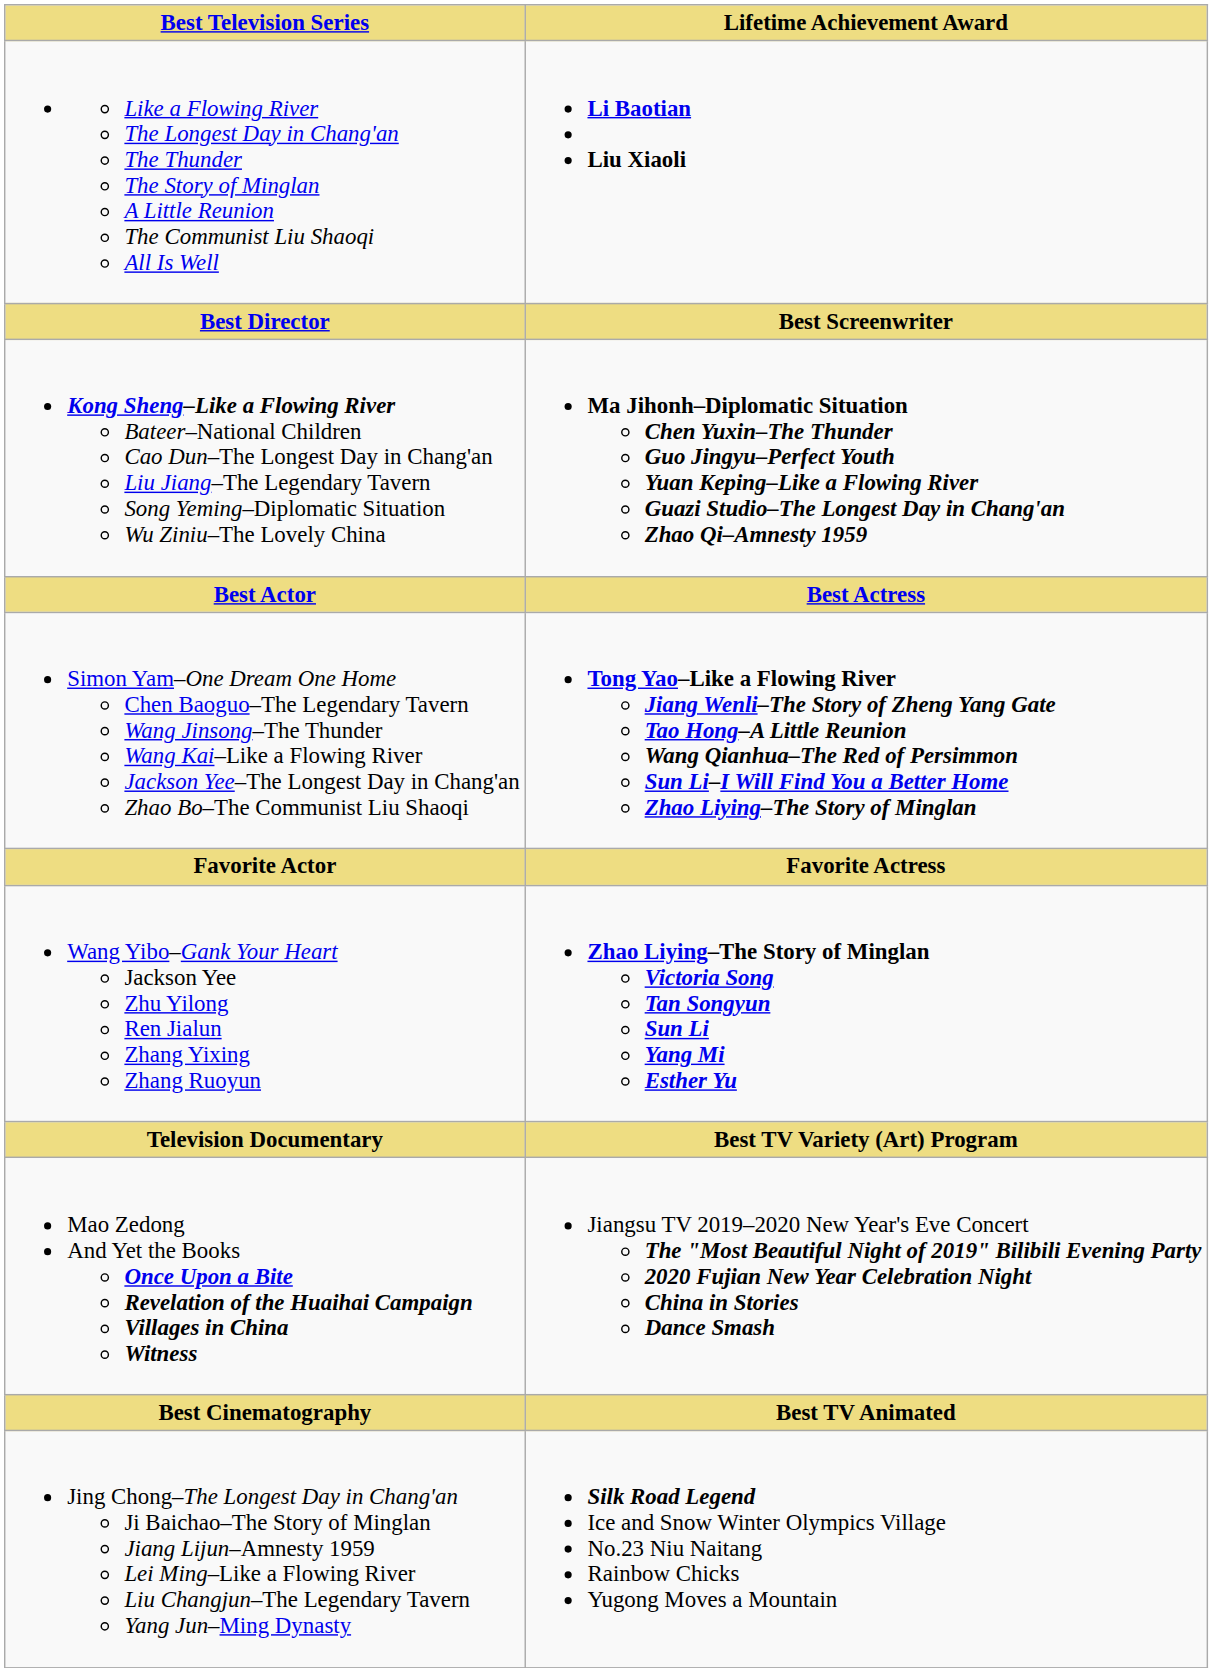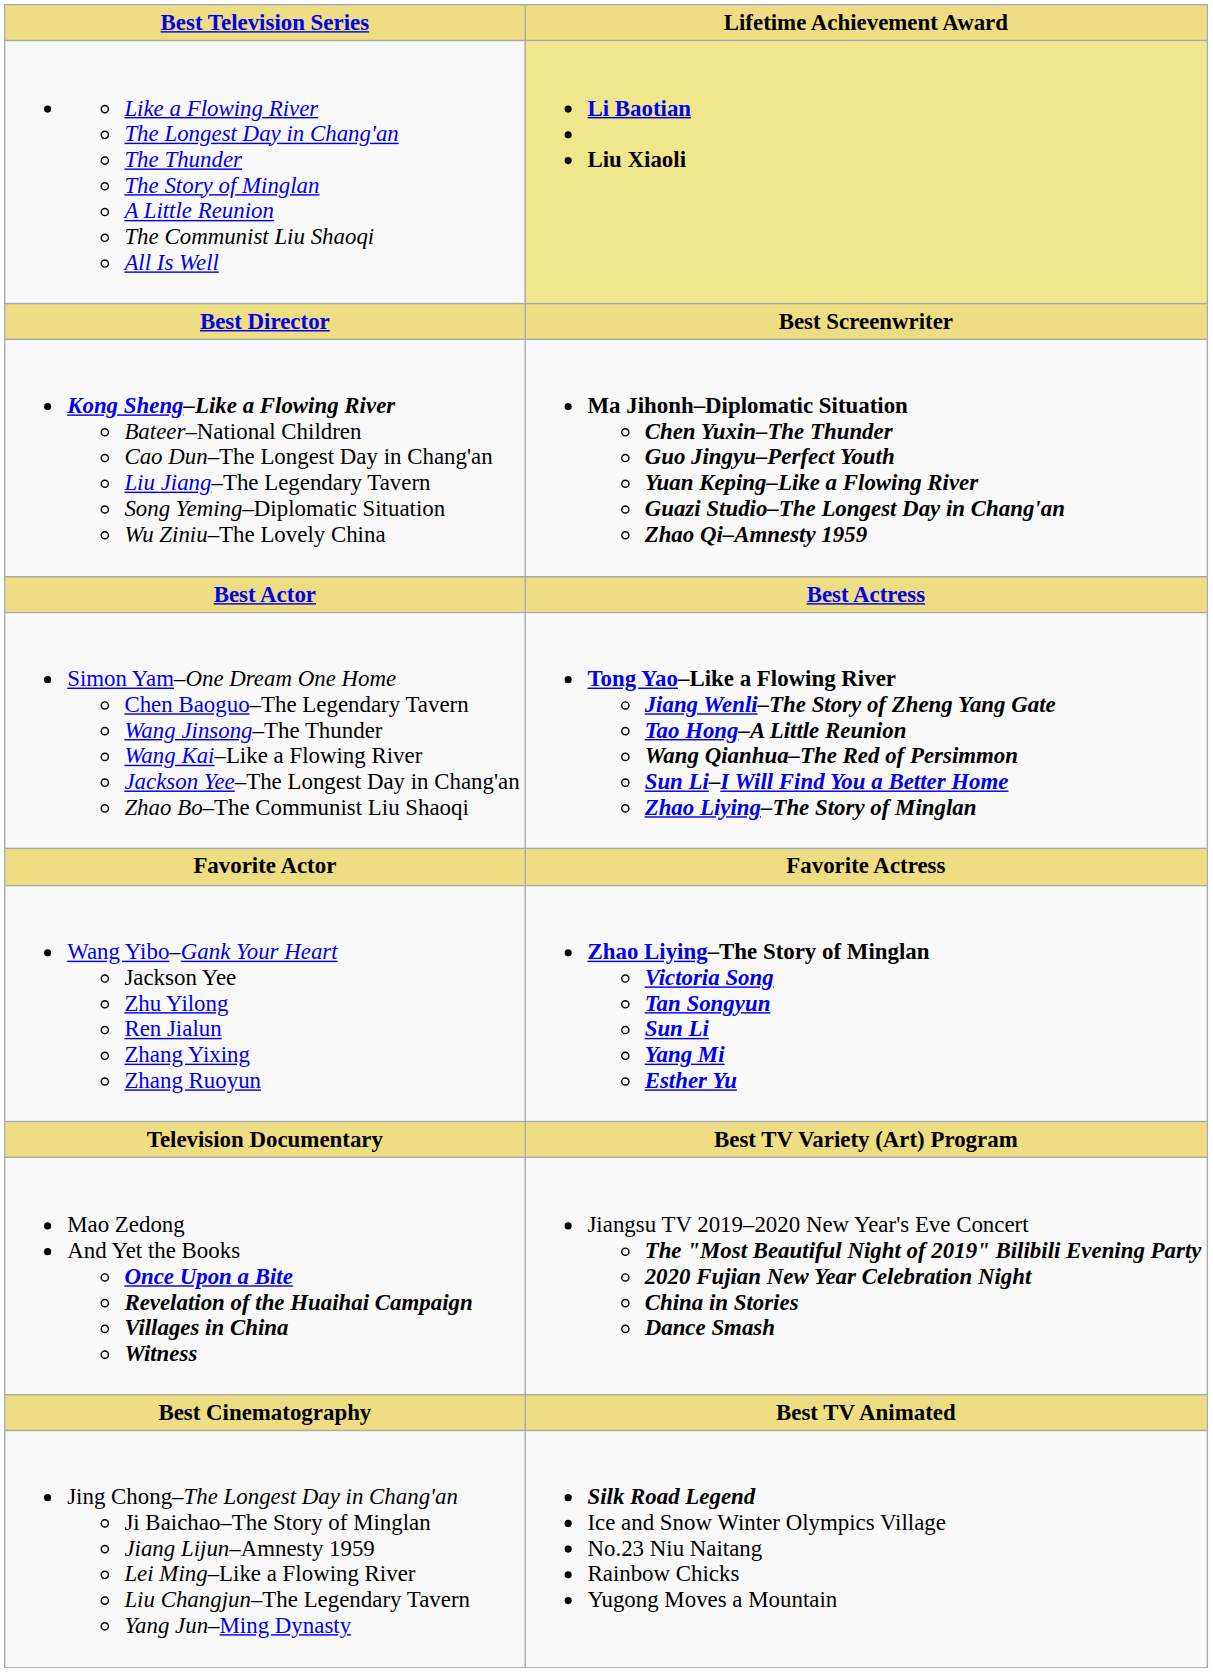(866, 134) no background -> (866, 134) khaki background
